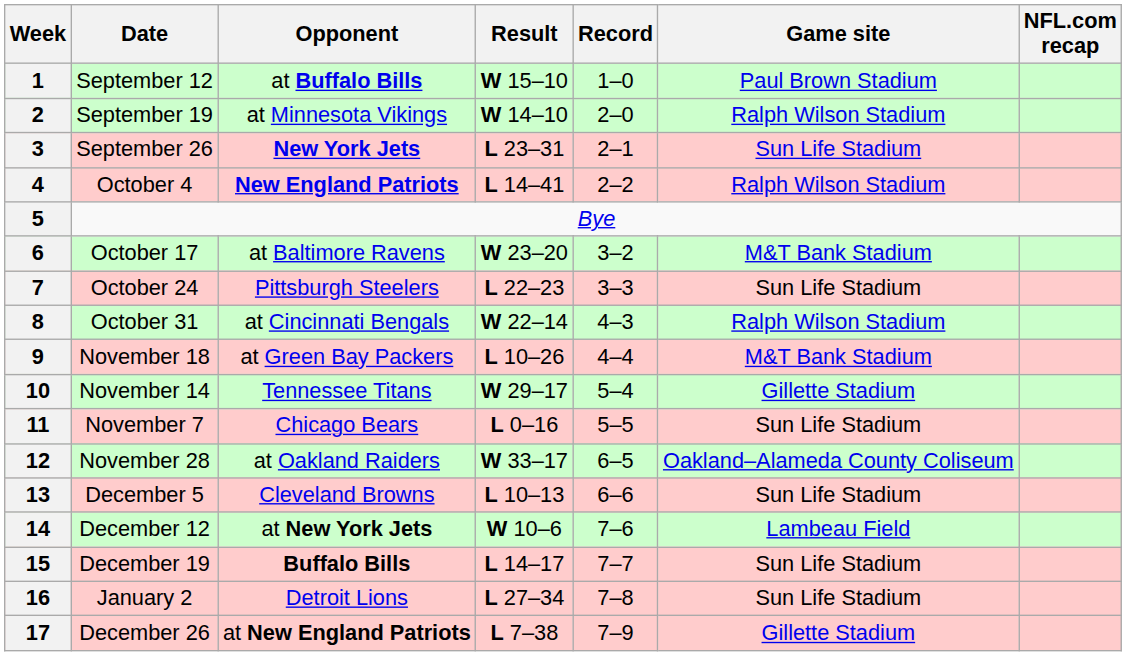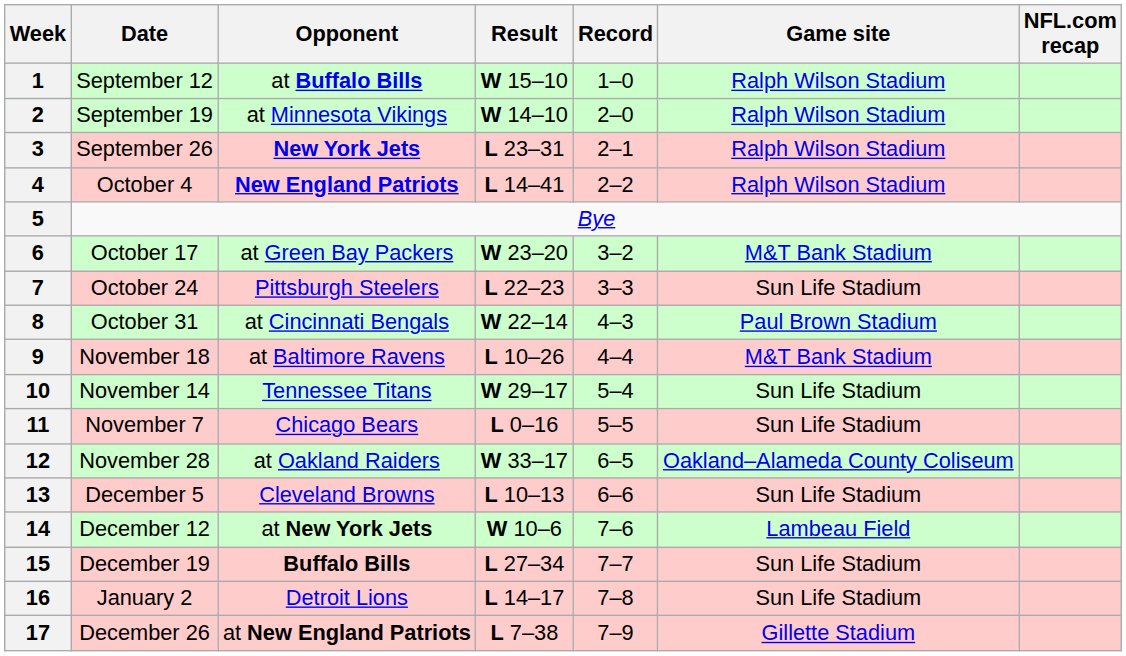(838, 80) Paul Brown Stadium -> (838, 80) Ralph Wilson Stadium
(838, 149) Sun Life Stadium -> (838, 149) Ralph Wilson Stadium
(347, 253) at Baltimore Ravens -> (347, 253) at Green Bay Packers
(838, 322) Ralph Wilson Stadium -> (838, 322) Paul Brown Stadium
(347, 356) at Green Bay Packers -> (347, 356) at Baltimore Ravens
(838, 391) Gillette Stadium -> (838, 391) Sun Life Stadium
(524, 563) L 14–17 -> (524, 563) L 27–34
(524, 598) L 27–34 -> (524, 598) L 14–17
